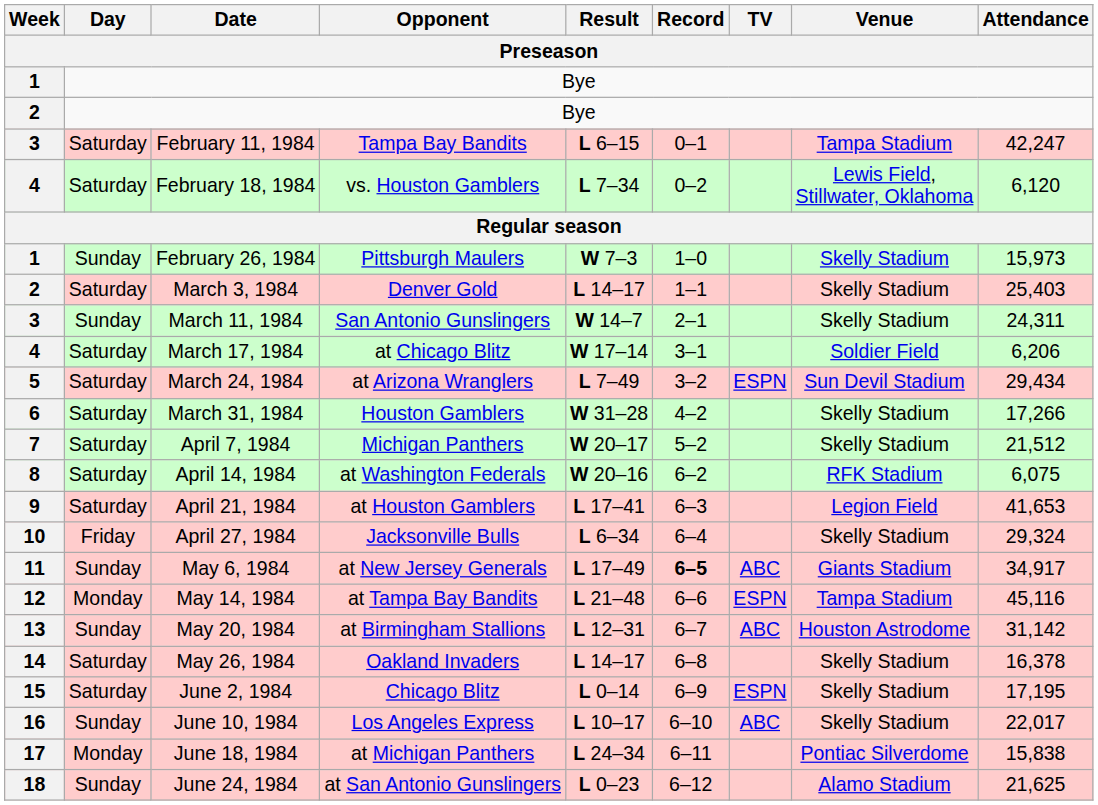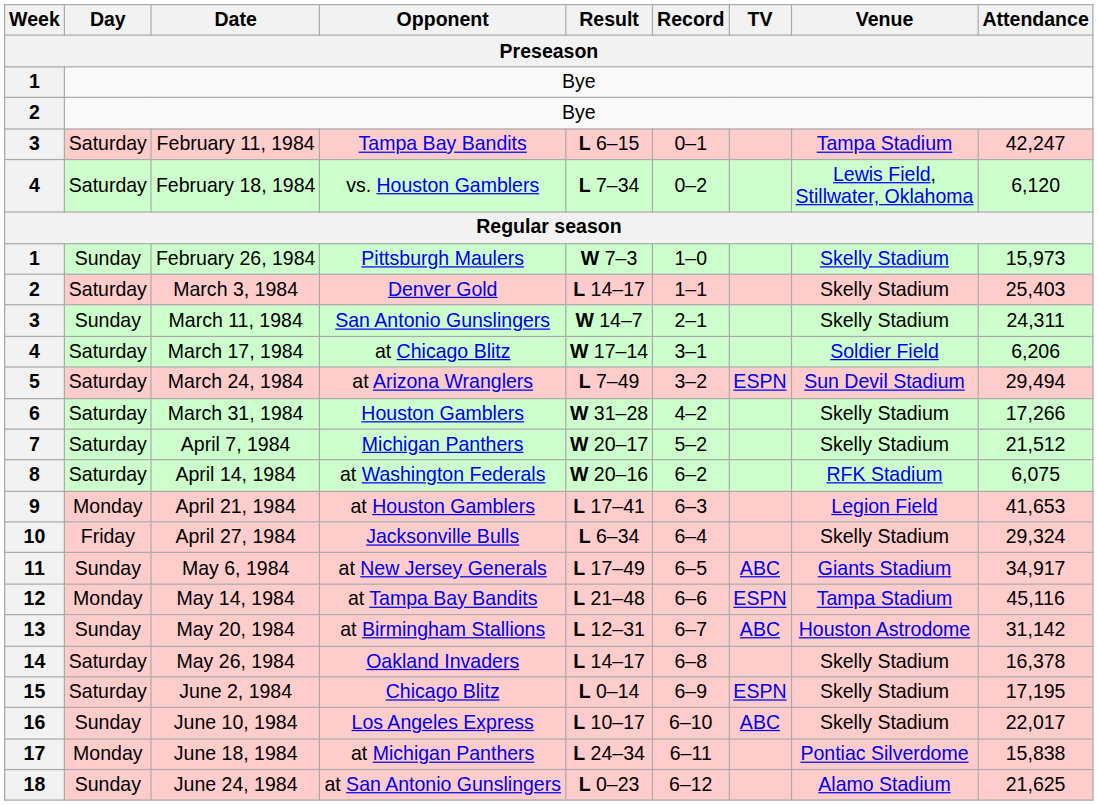(1036, 382) 29,434 -> (1036, 382) 29,494
(108, 506) Saturday -> (108, 506) Monday
(691, 568) bold -> (691, 568) normal
